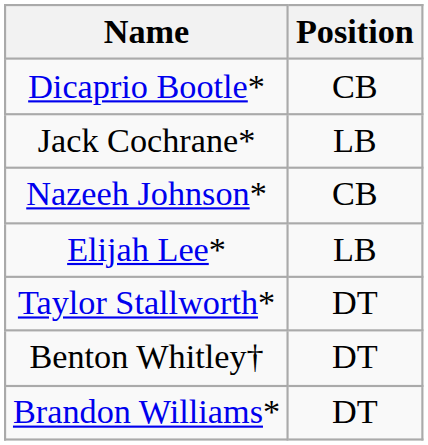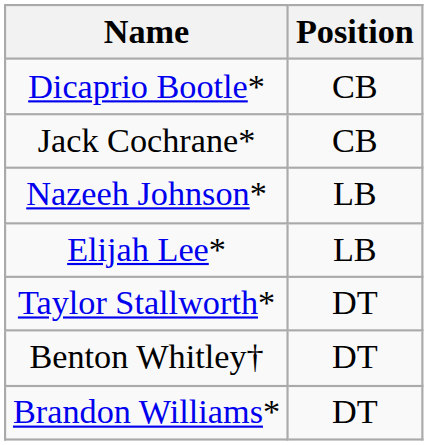(355, 140) LB -> (355, 140) CB
(355, 194) CB -> (355, 194) LB
